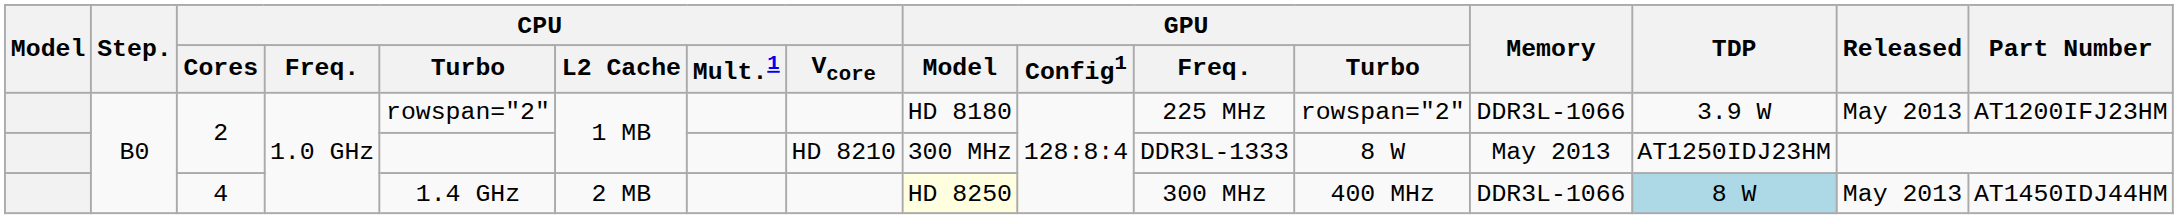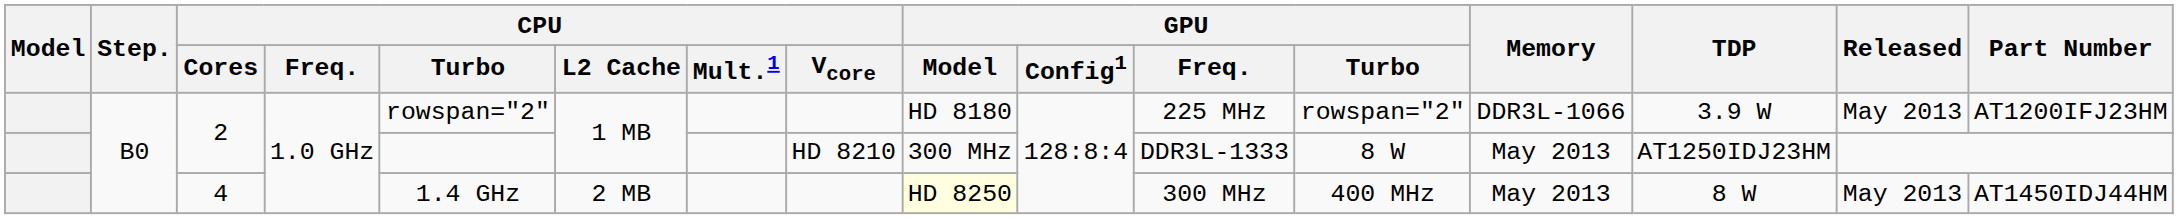(1551, 193) DDR3L-1066 -> (1551, 193) May 2013
(1734, 193) lightblue background -> (1734, 193) no background
